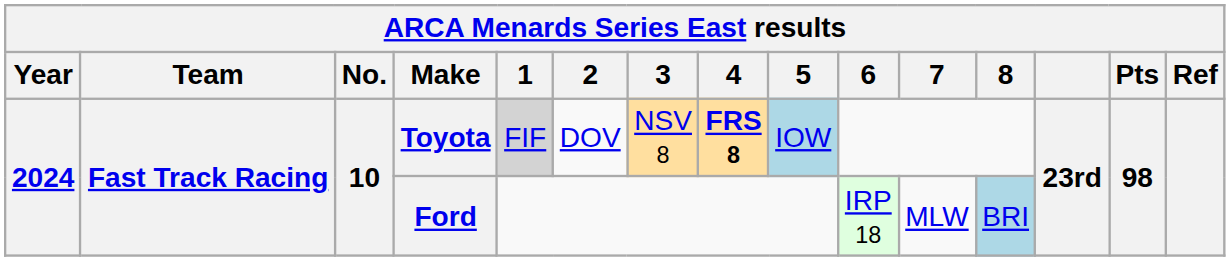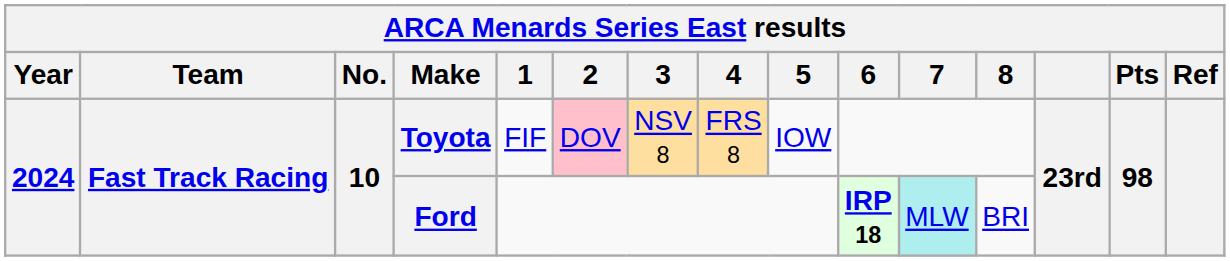(525, 137) lightgrey background -> (525, 137) no background
(590, 137) no background -> (590, 137) pink background
(734, 137) bold -> (734, 136) normal
(803, 137) lightblue background -> (803, 137) no background
(868, 215) normal -> (868, 216) bold
(937, 216) no background -> (937, 216) paleturquoise background
(1006, 216) lightblue background -> (1006, 216) no background
